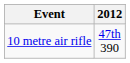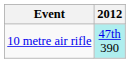(110, 41) no background -> (110, 41) paleturquoise background
